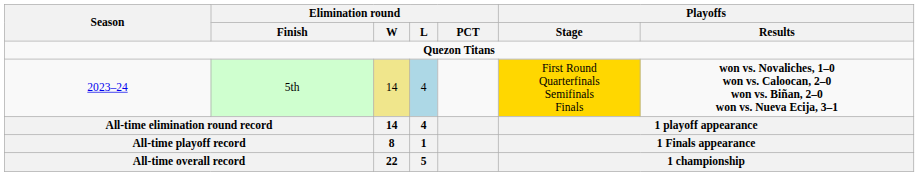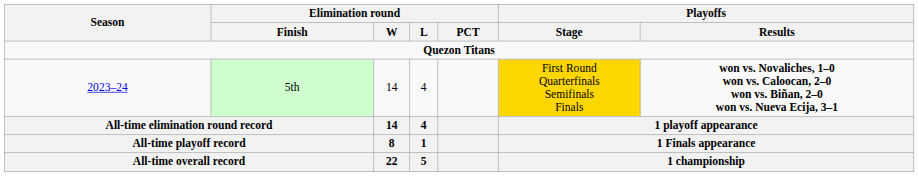(392, 87) khaki background -> (392, 87) no background
(424, 87) lightblue background -> (424, 87) no background
